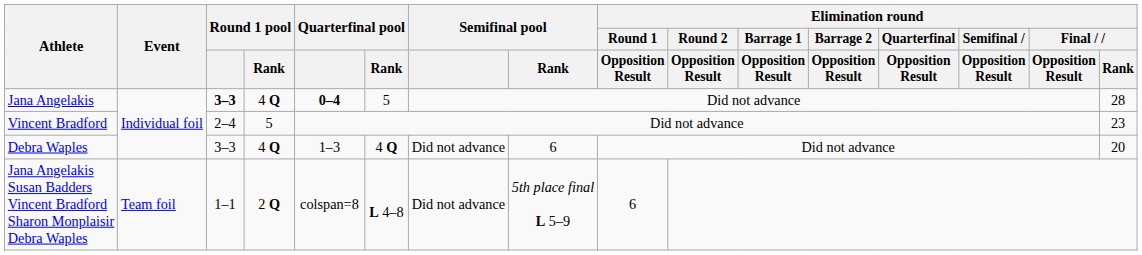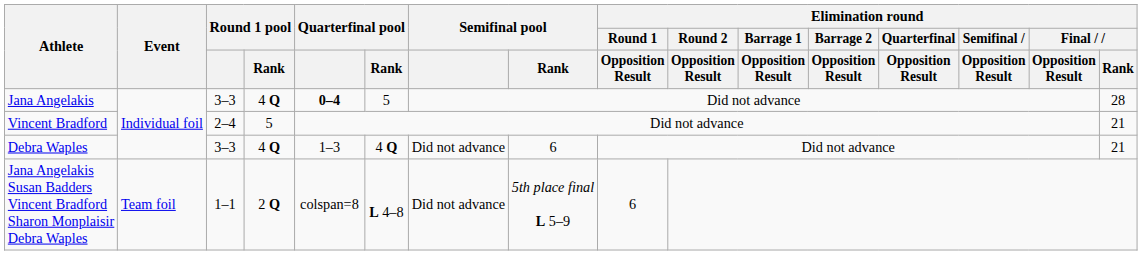(225, 100) bold -> (225, 100) normal
(1118, 124) 23 -> (1118, 124) 21
(1118, 147) 20 -> (1118, 147) 21
